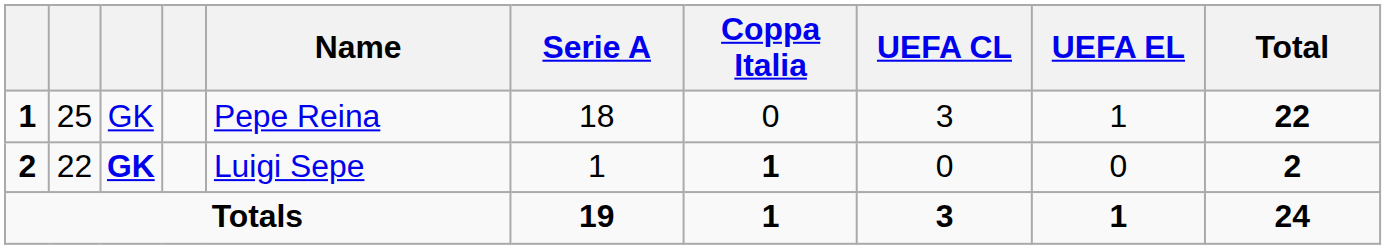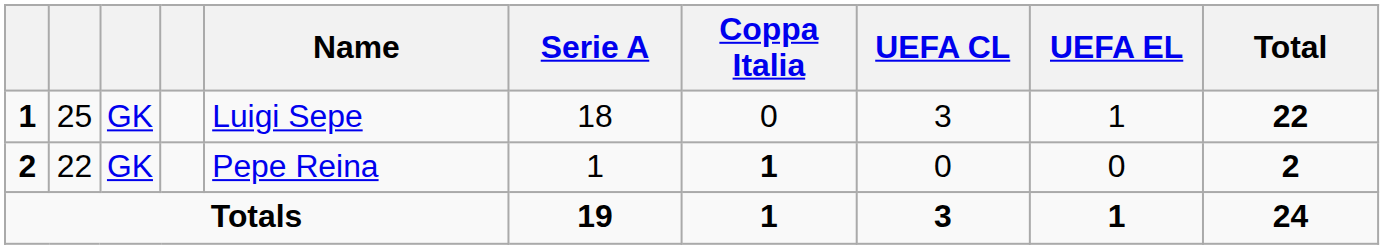(297, 116) Pepe Reina -> (287, 116) Luigi Sepe
(131, 166) bold -> (130, 166) normal
(289, 166) Luigi Sepe -> (295, 166) Pepe Reina
